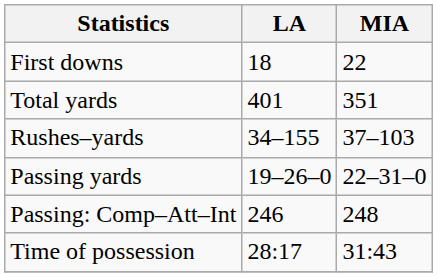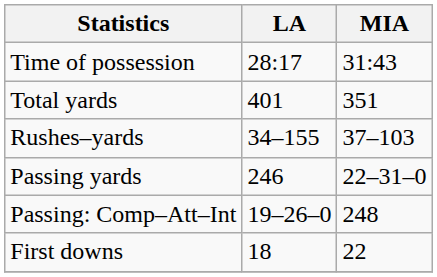rows swapped: (67, 61) <-> (103, 251)
(289, 175) 19–26–0 -> (265, 175) 246
(265, 213) 246 -> (289, 213) 19–26–0
